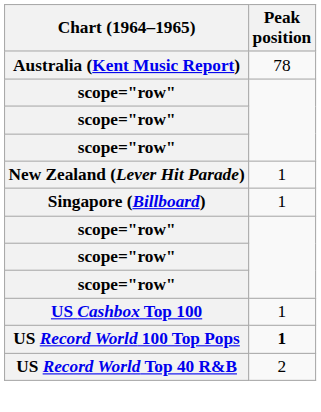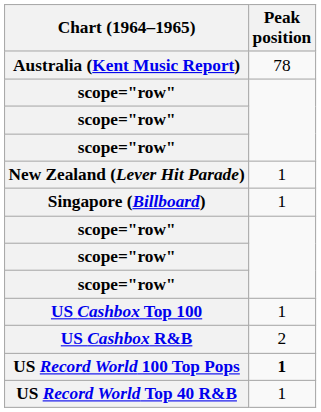+ row: (127, 339)
(282, 366) 2 -> (282, 393) 1
